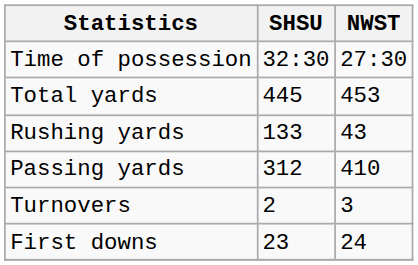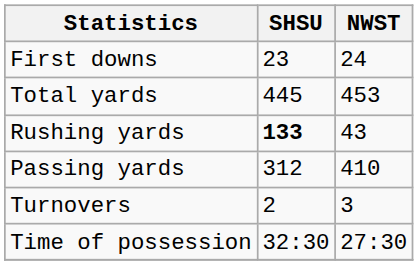rows swapped: (84, 242) <-> (131, 60)
(283, 133) normal -> (283, 133) bold
